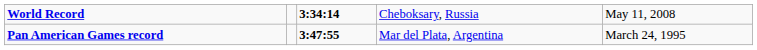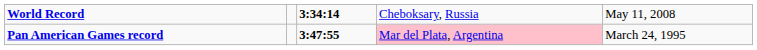(441, 34) no background -> (441, 34) pink background
